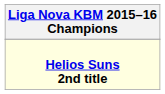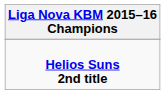(83, 71) lightyellow background -> (83, 71) no background
